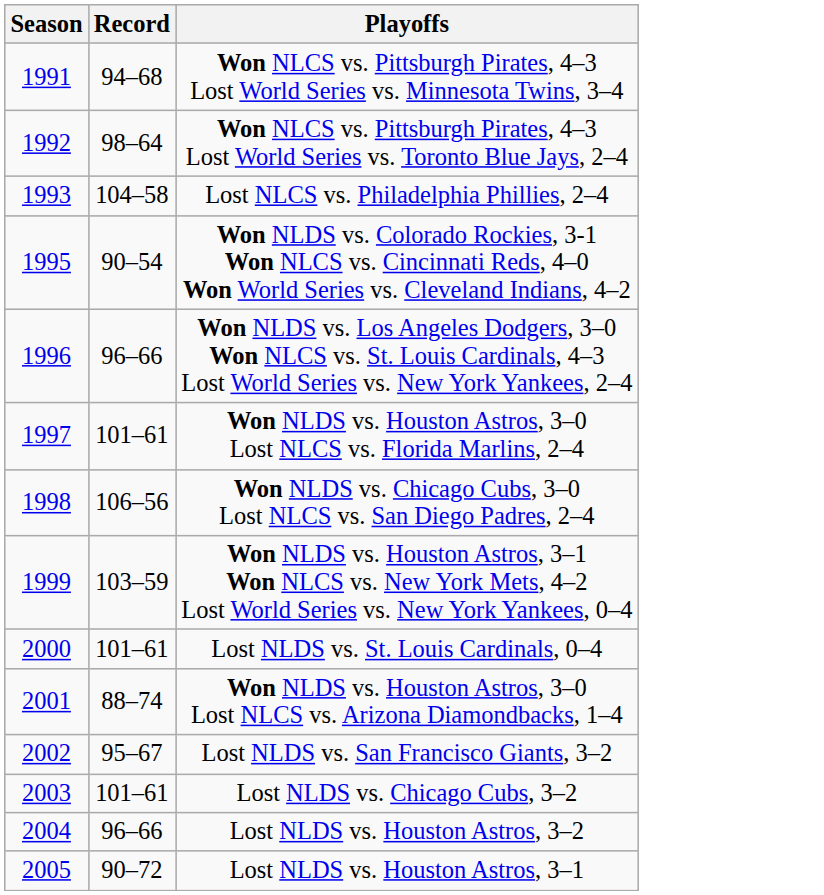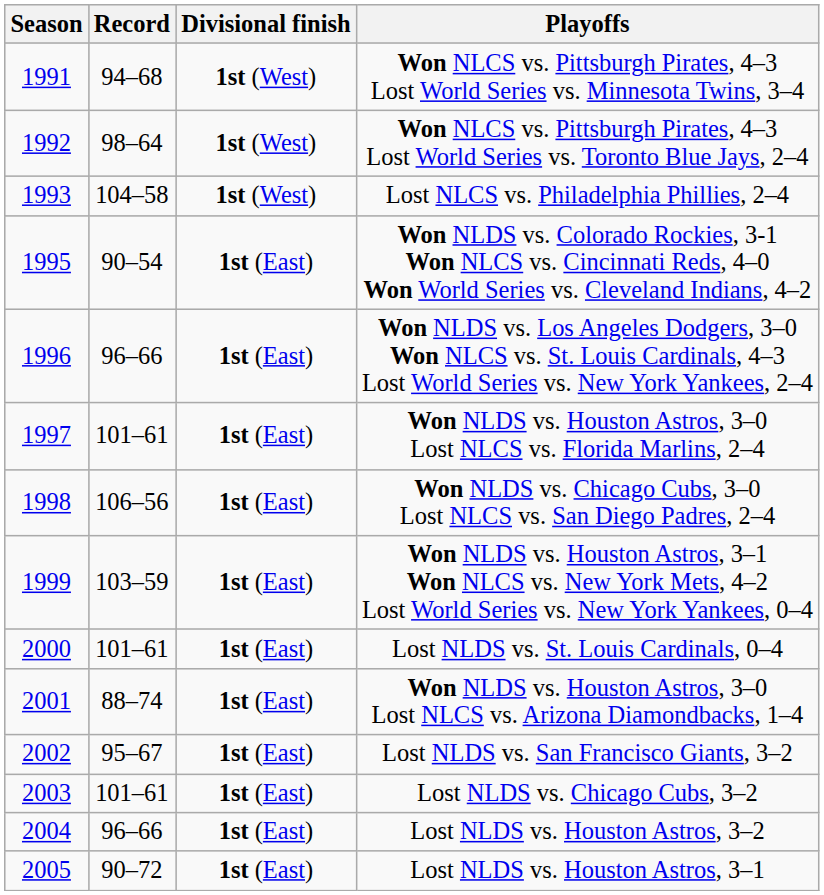+ column: (266, 23)
